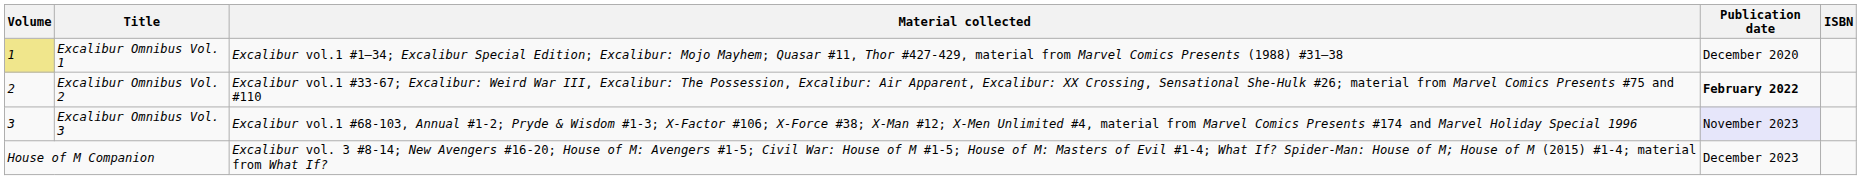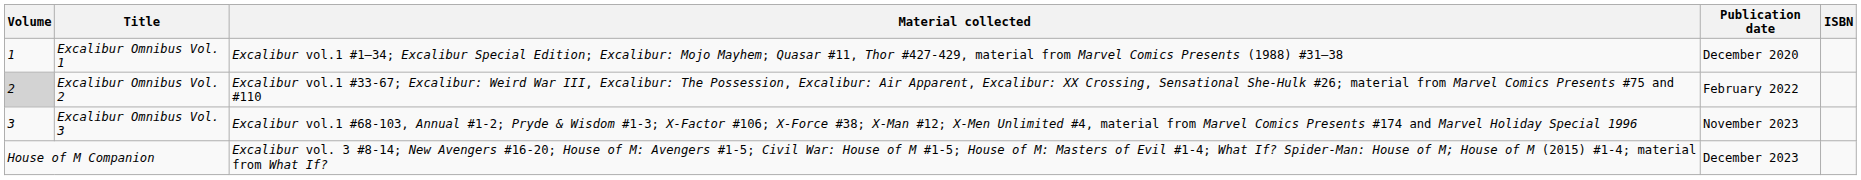(11, 55) khaki background -> (11, 55) no background
(11, 90) no background -> (11, 90) lightgrey background
(1751, 90) bold -> (1751, 90) normal
(1751, 124) lavender background -> (1751, 124) no background
